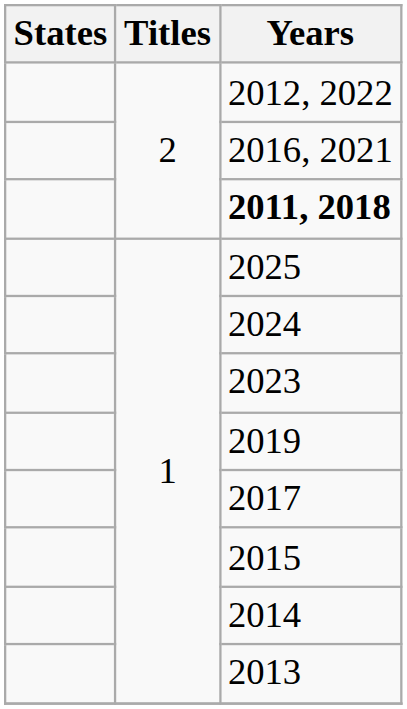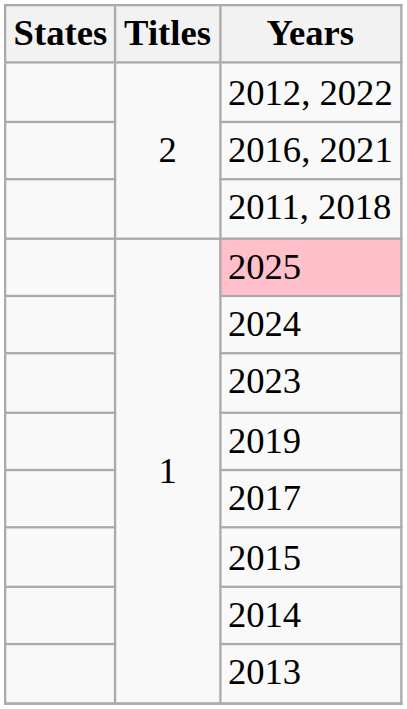(309, 207) bold -> (310, 207) normal
(265, 265) no background -> (265, 265) pink background
